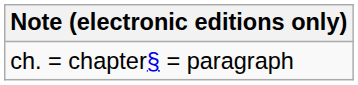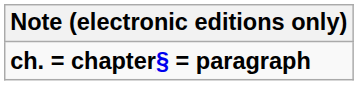(152, 60) normal -> (160, 60) bold
